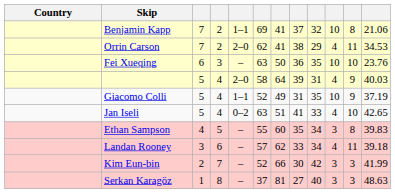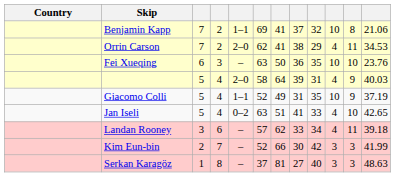- row: (137, 130)
